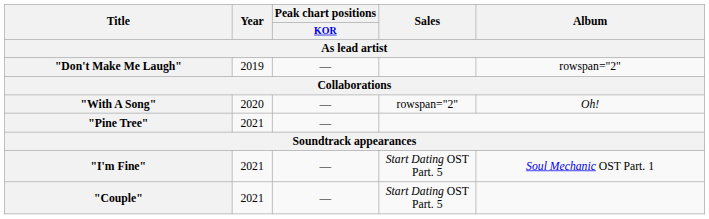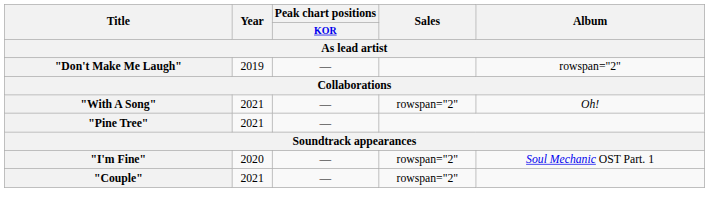(252, 104) 2020 -> (252, 104) 2021
(252, 166) 2021 -> (252, 159) 2020
(427, 166) Start Dating OST Part. 5 -> (427, 159) rowspan="2"
(427, 198) Start Dating OST Part. 5 -> (427, 178) rowspan="2"
